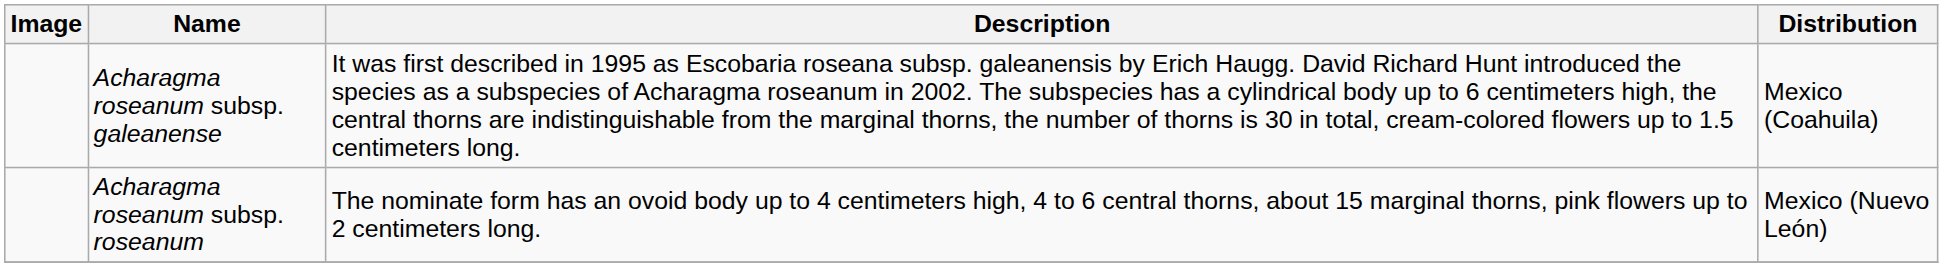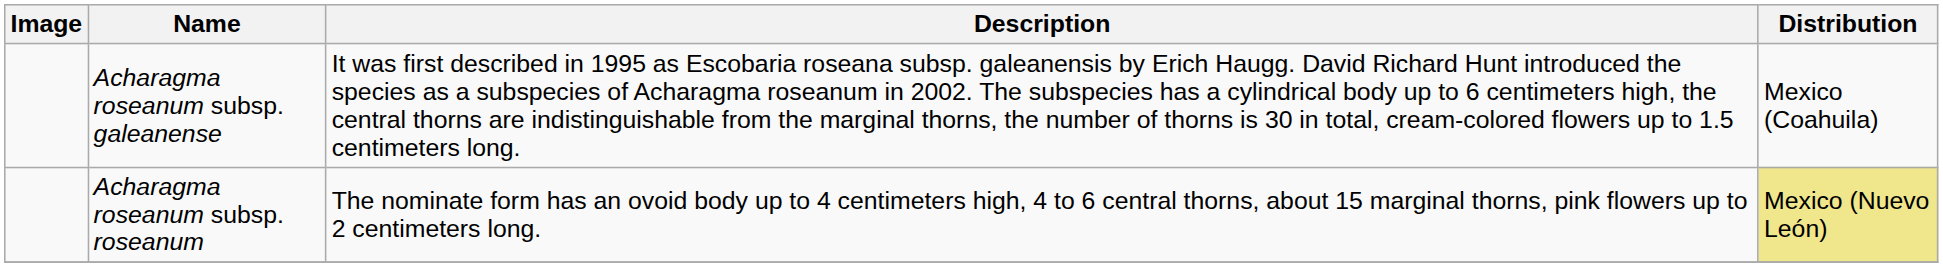(1847, 214) no background -> (1847, 214) khaki background
